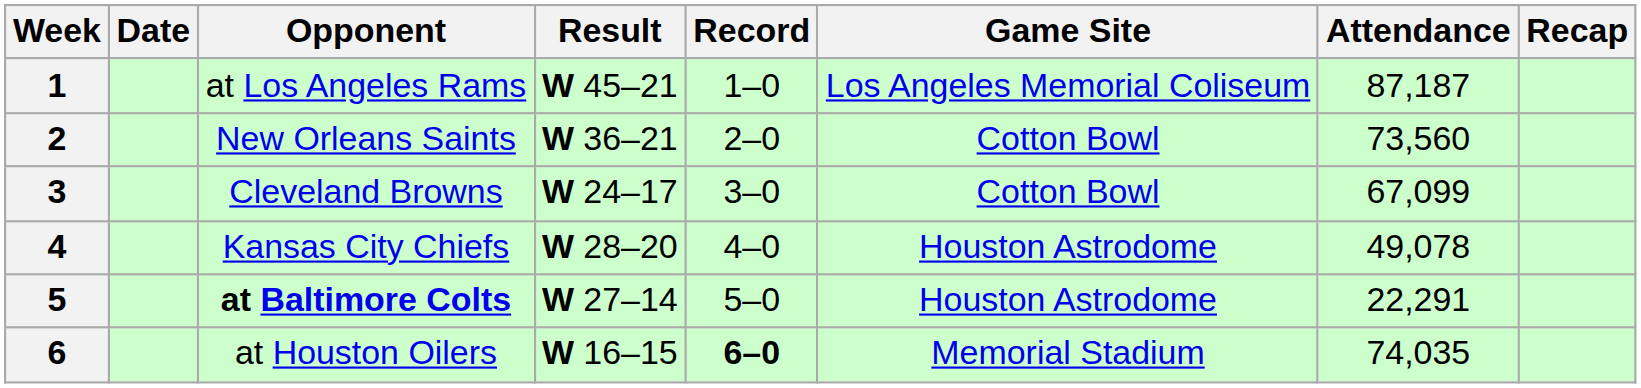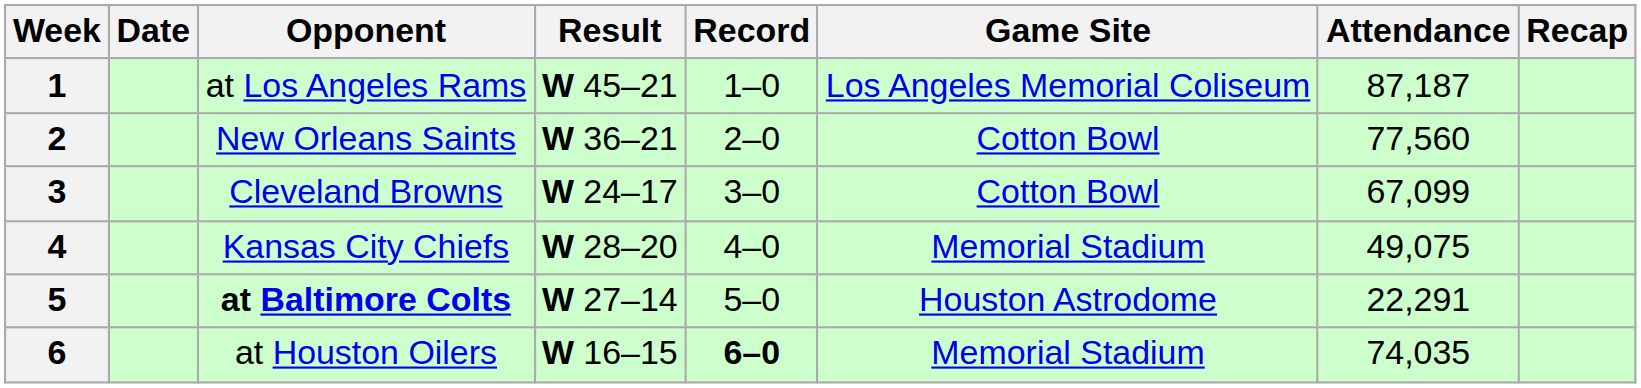(1418, 138) 73,560 -> (1418, 138) 77,560
(1068, 246) Houston Astrodome -> (1068, 246) Memorial Stadium
(1418, 246) 49,078 -> (1418, 246) 49,075
